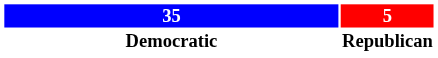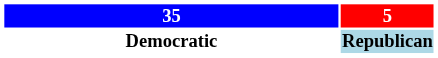(387, 41) no background -> (387, 41) lightblue background
